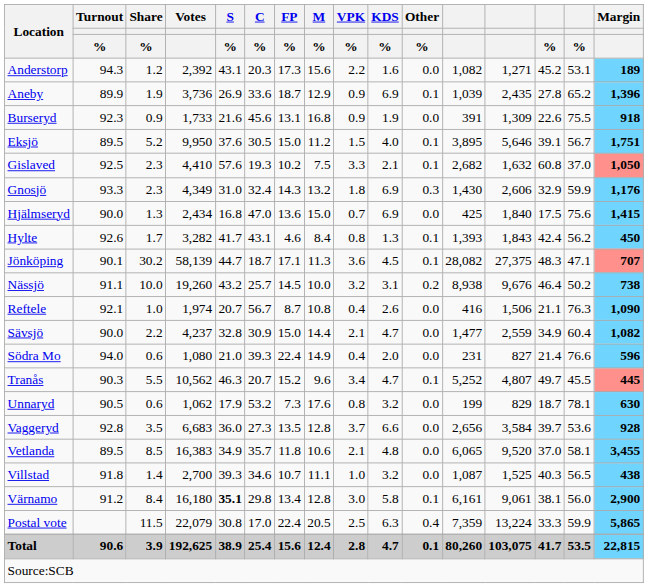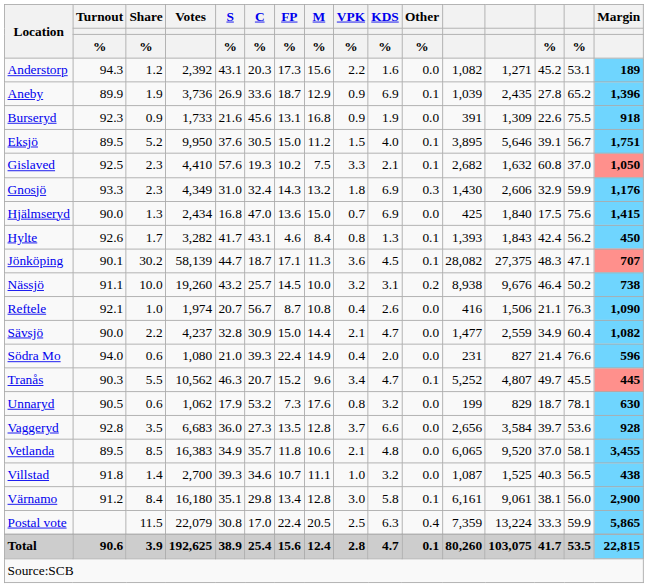(230, 499) bold -> (230, 499) normal
